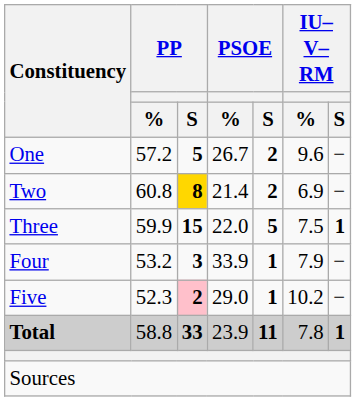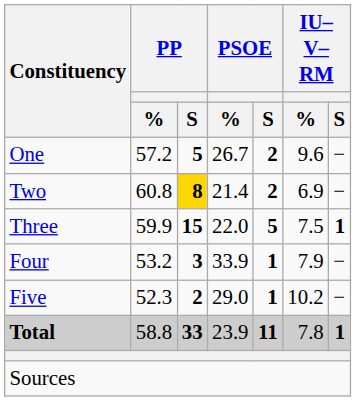(197, 297) pink background -> (197, 297) no background
